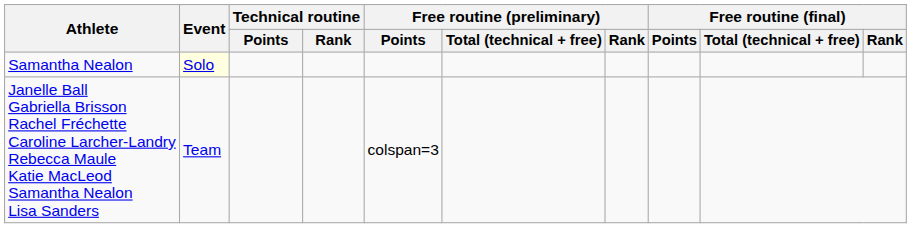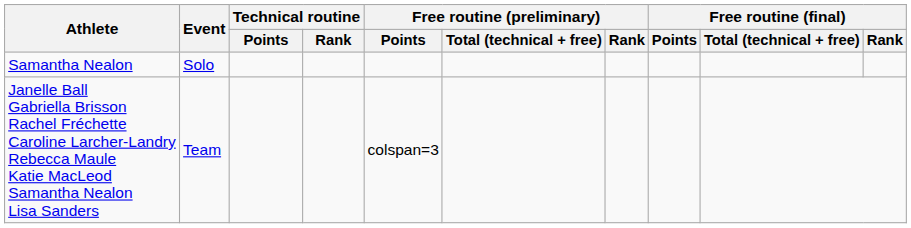(199, 65) lightyellow background -> (199, 65) no background
